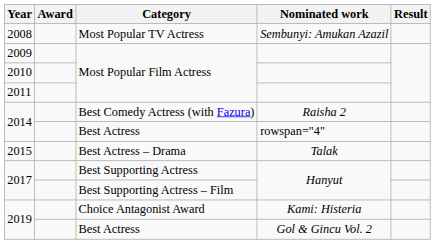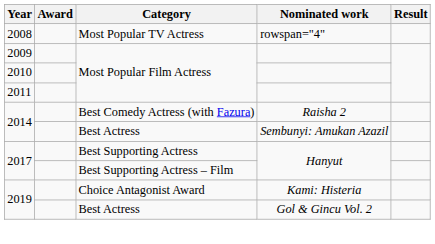(324, 33) Sembunyi: Amukan Azazil -> (293, 33) rowspan="4"
(293, 131) rowspan="4" -> (324, 131) Sembunyi: Amukan Azazil
- row: (20, 151)
